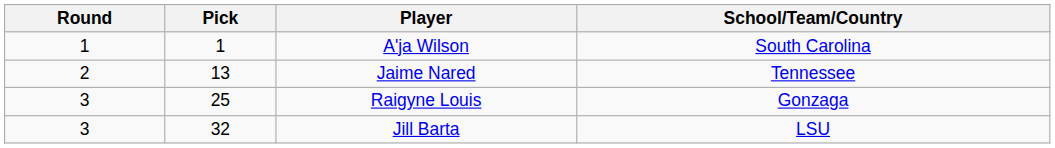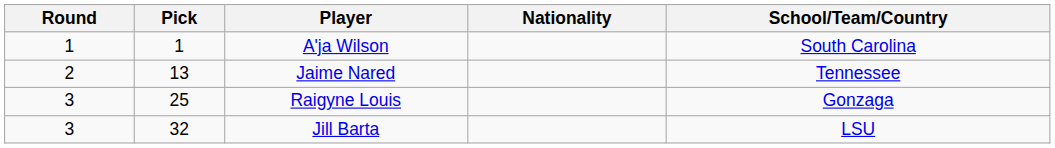+ column: (567, 18)
